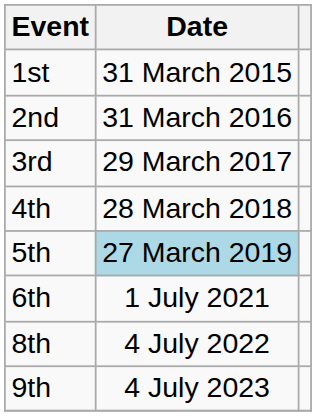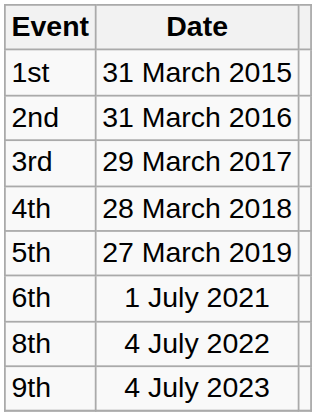(197, 252) lightblue background -> (197, 252) no background
